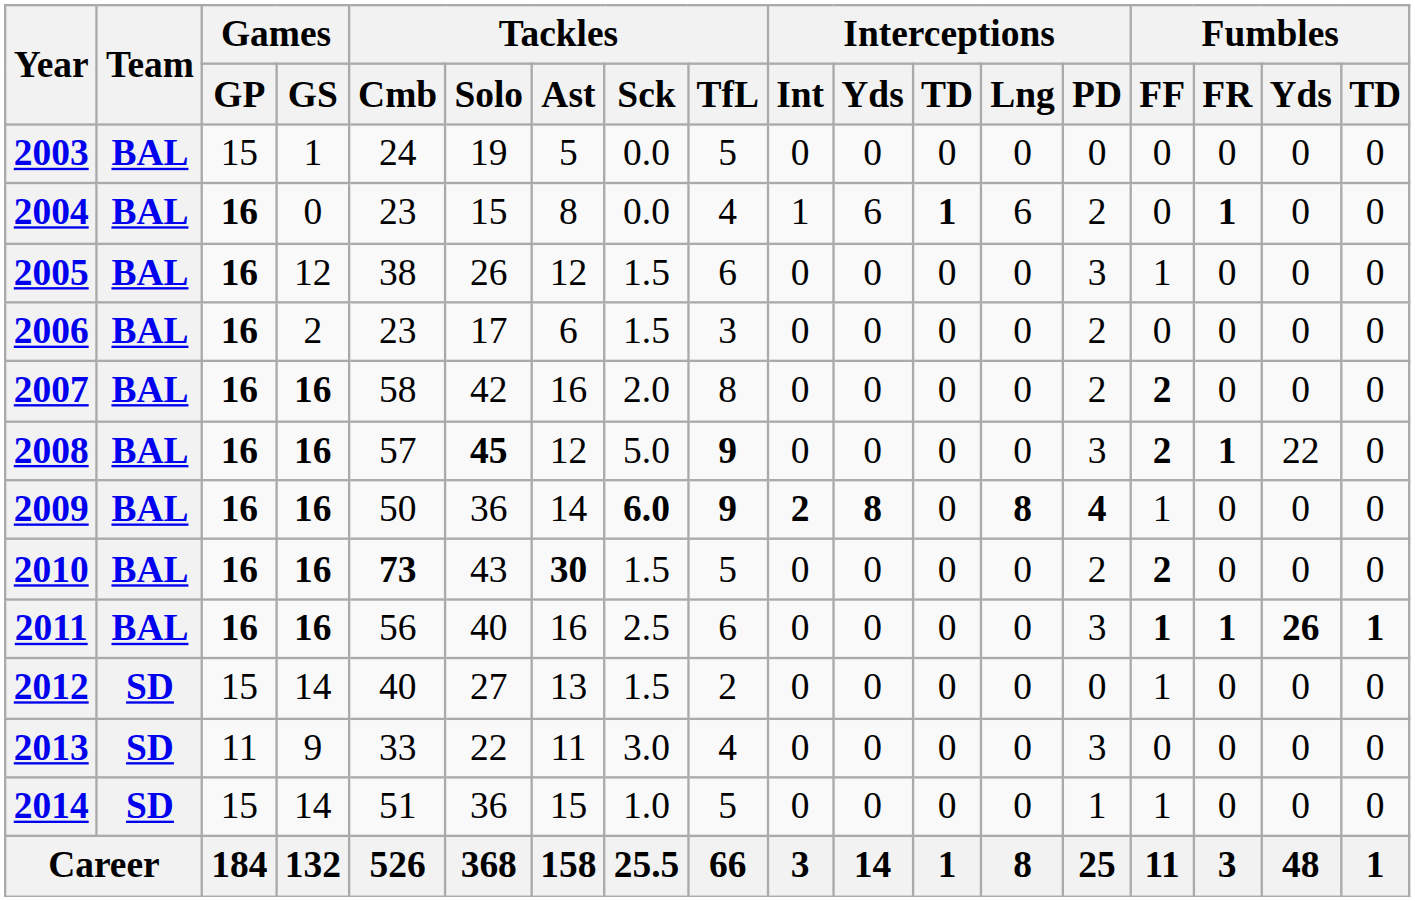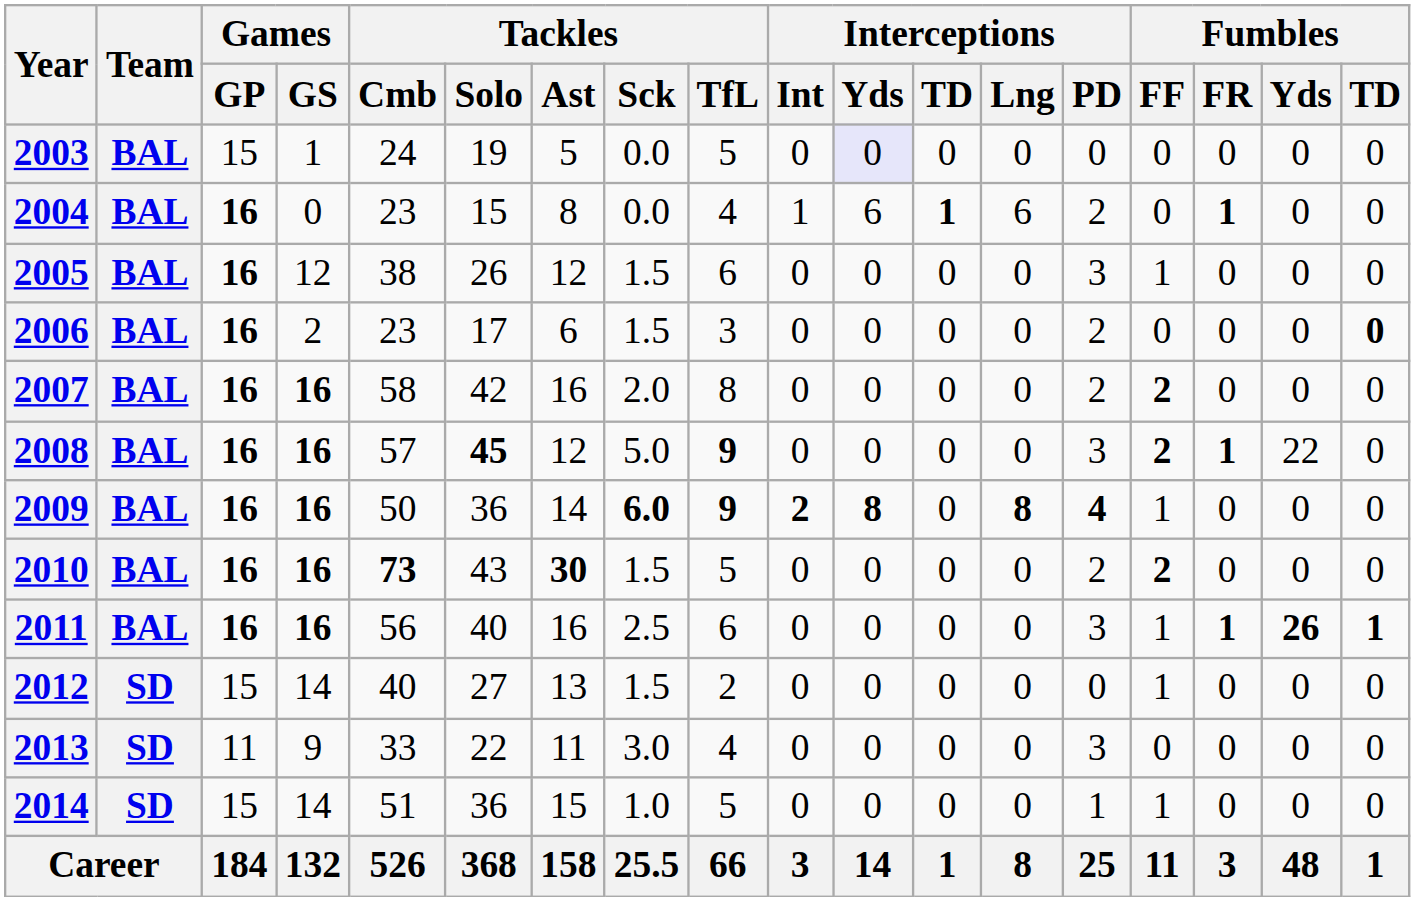(873, 152) no background -> (873, 152) lavender background
(1375, 331) normal -> (1375, 331) bold
(1162, 627) bold -> (1162, 627) normal
